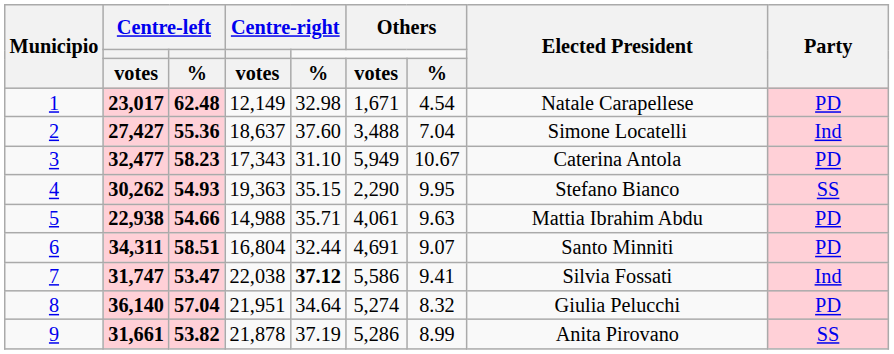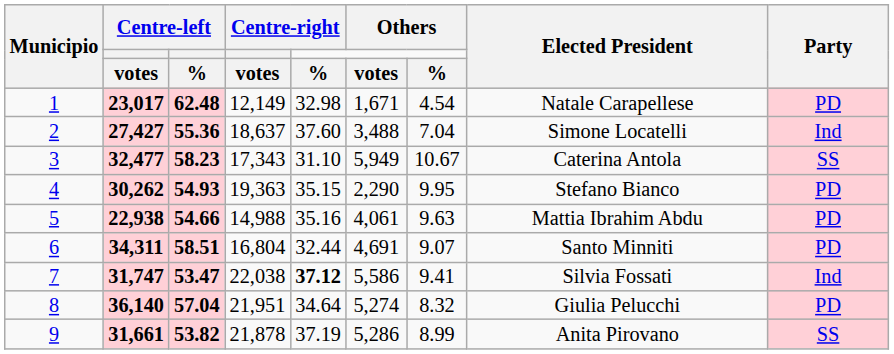(828, 160) PD -> (828, 160) SS
(828, 189) SS -> (828, 189) PD
(318, 218) 35.71 -> (318, 218) 35.16
